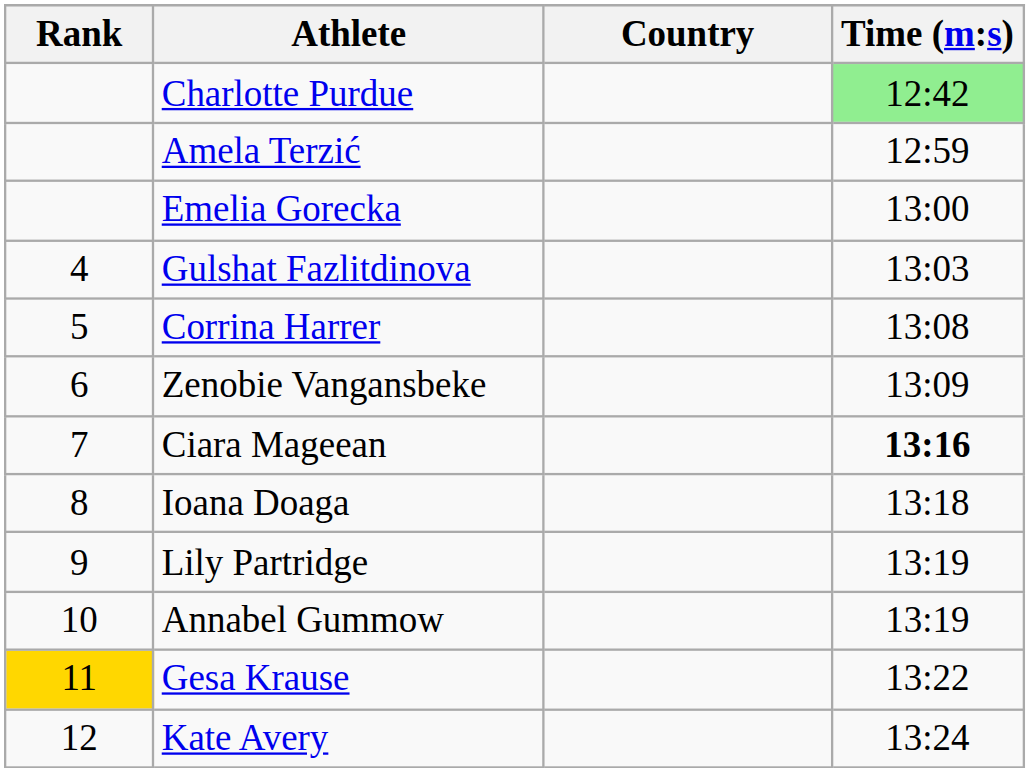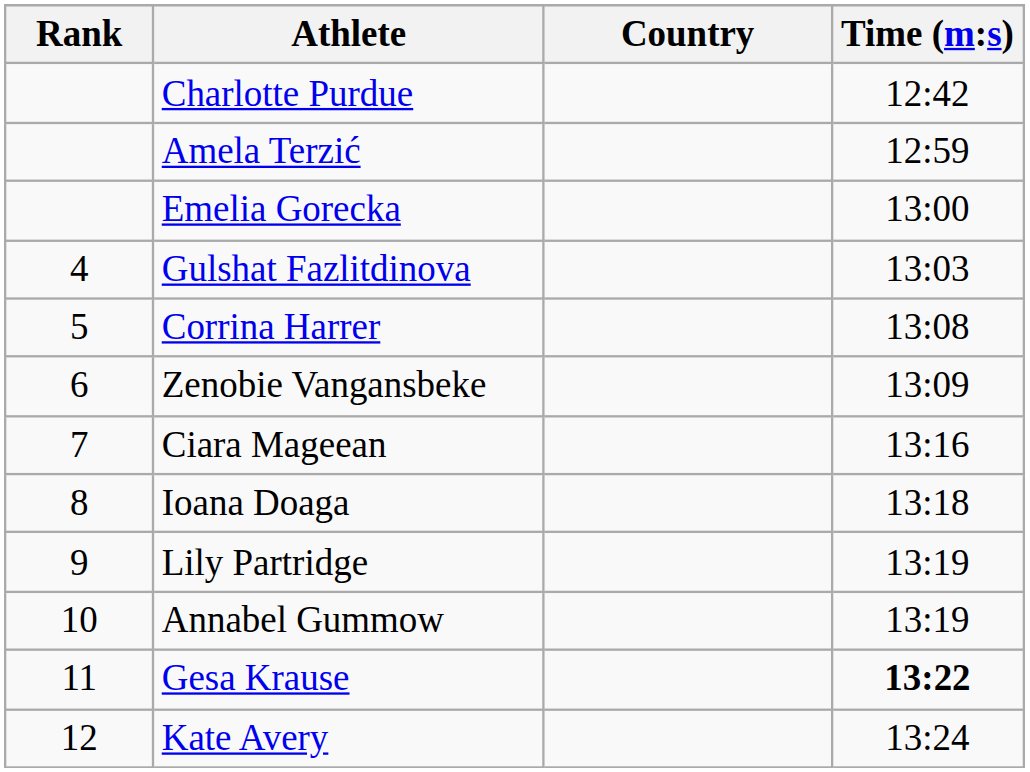(927, 92) lightgreen background -> (927, 92) no background
(927, 444) bold -> (927, 444) normal
(79, 678) gold background -> (79, 678) no background
(927, 678) normal -> (927, 678) bold
